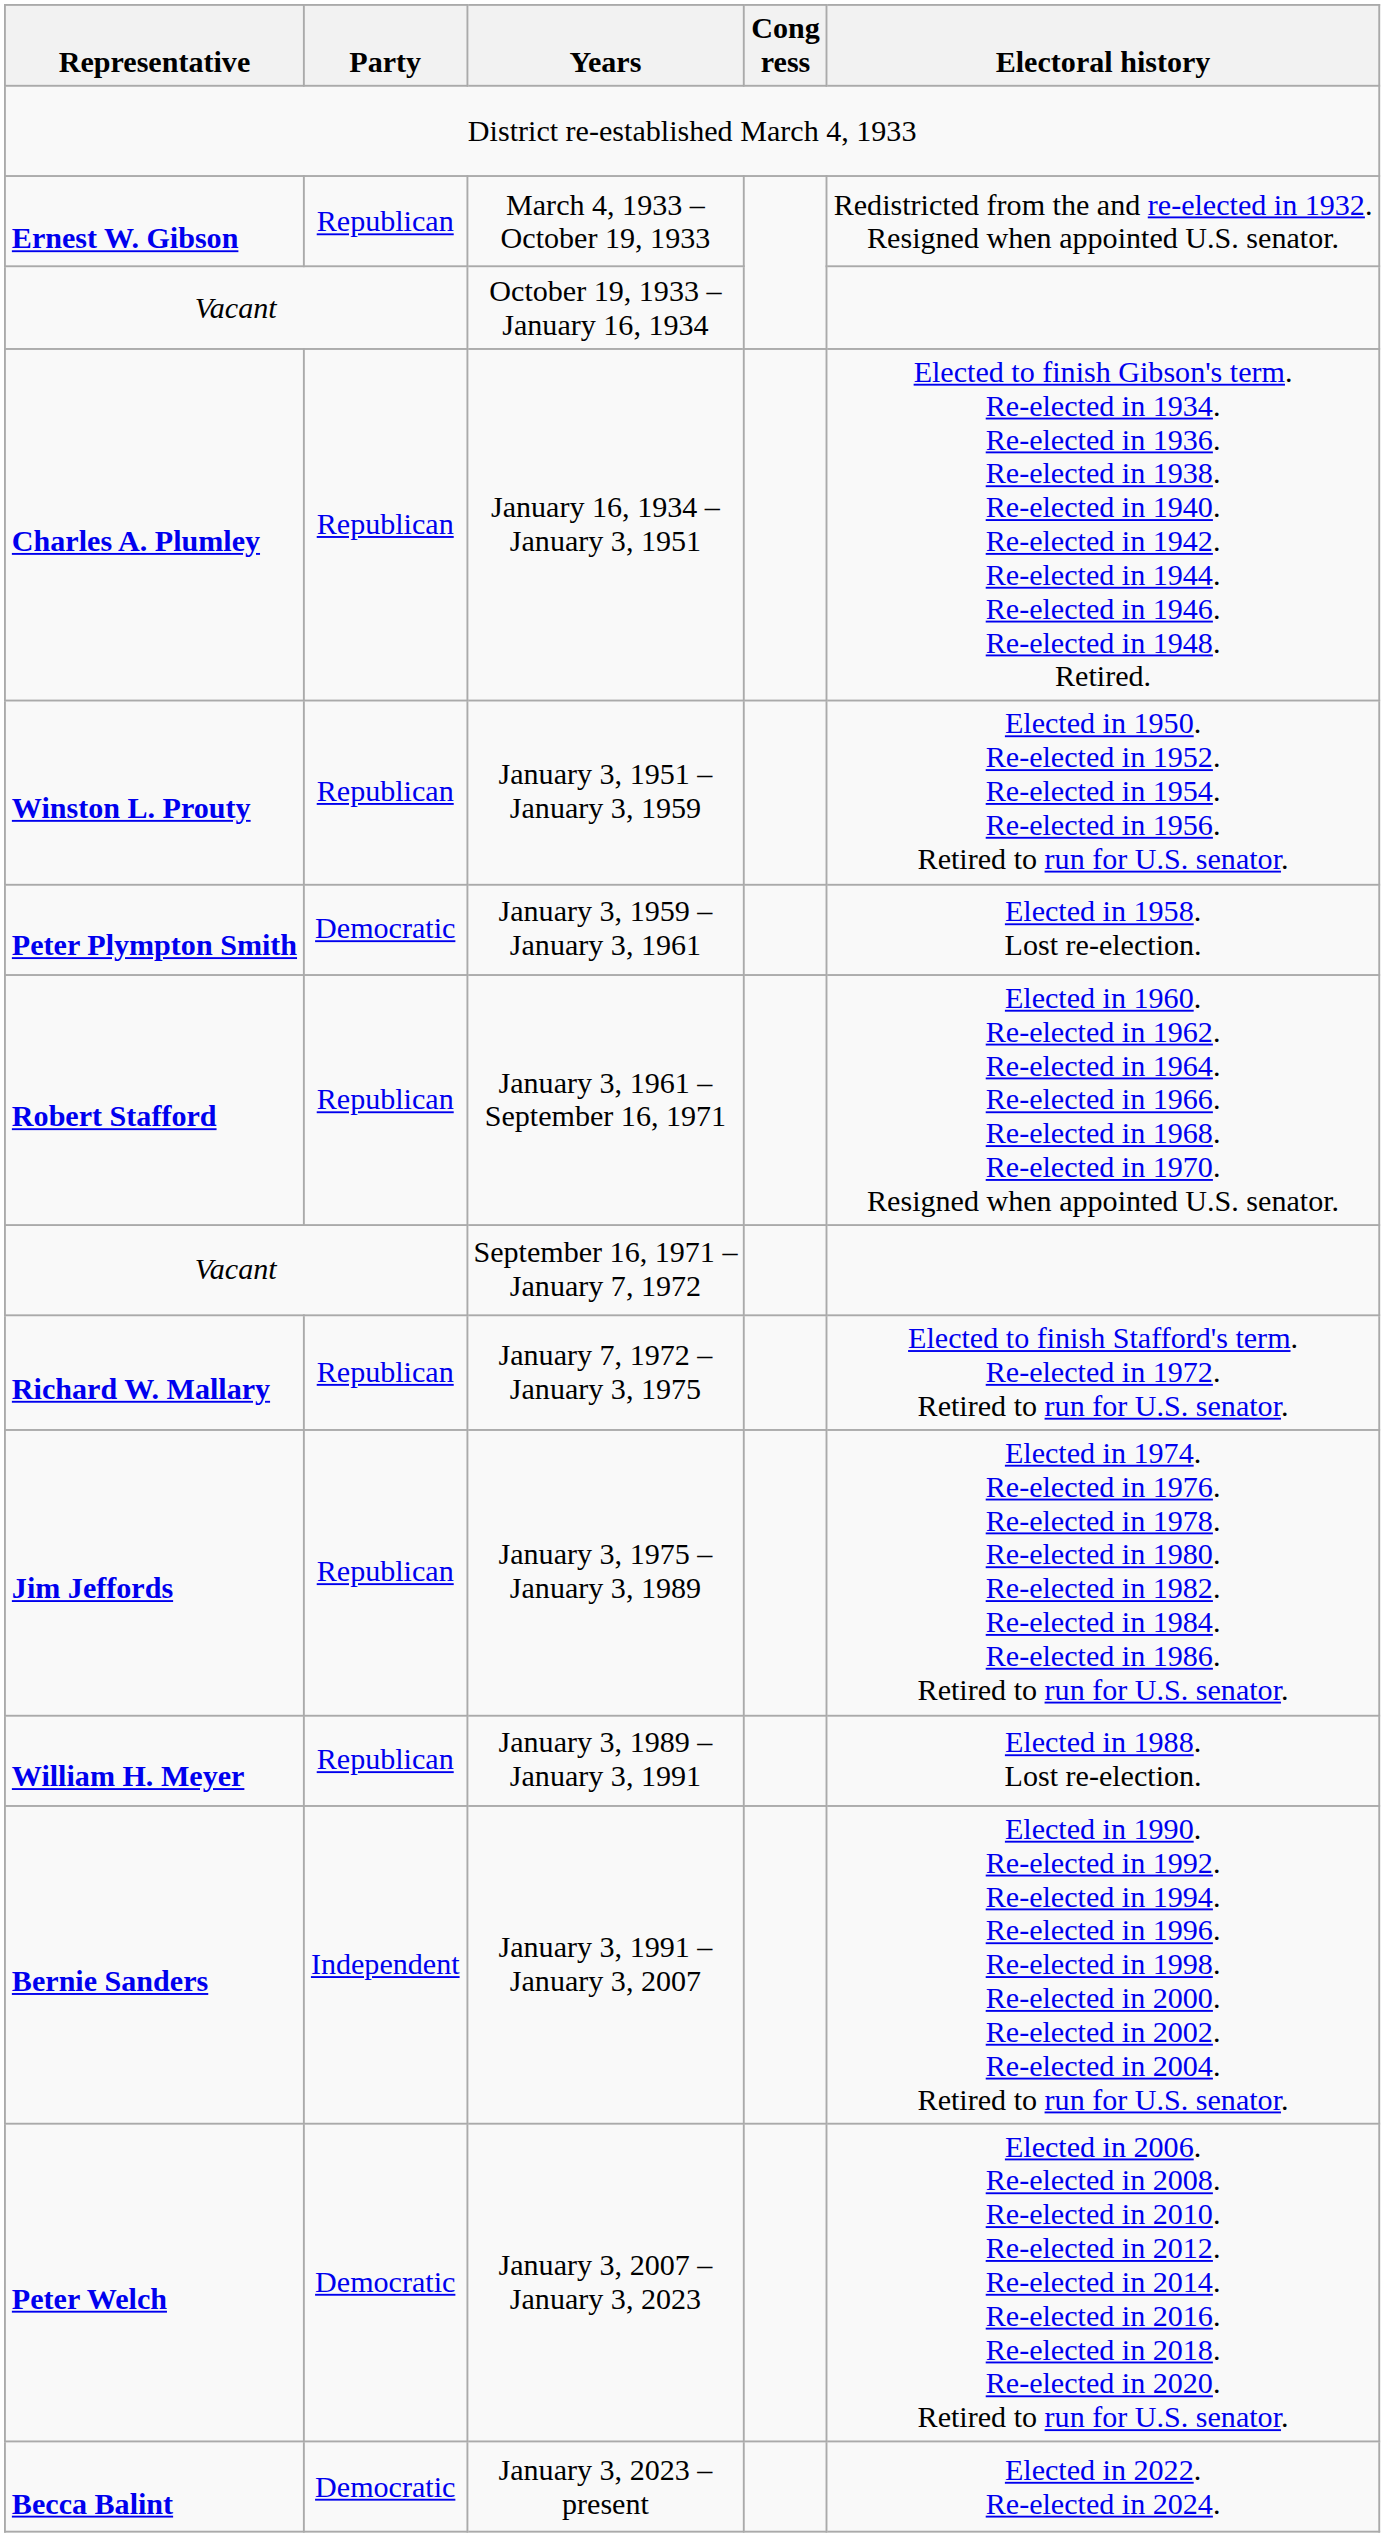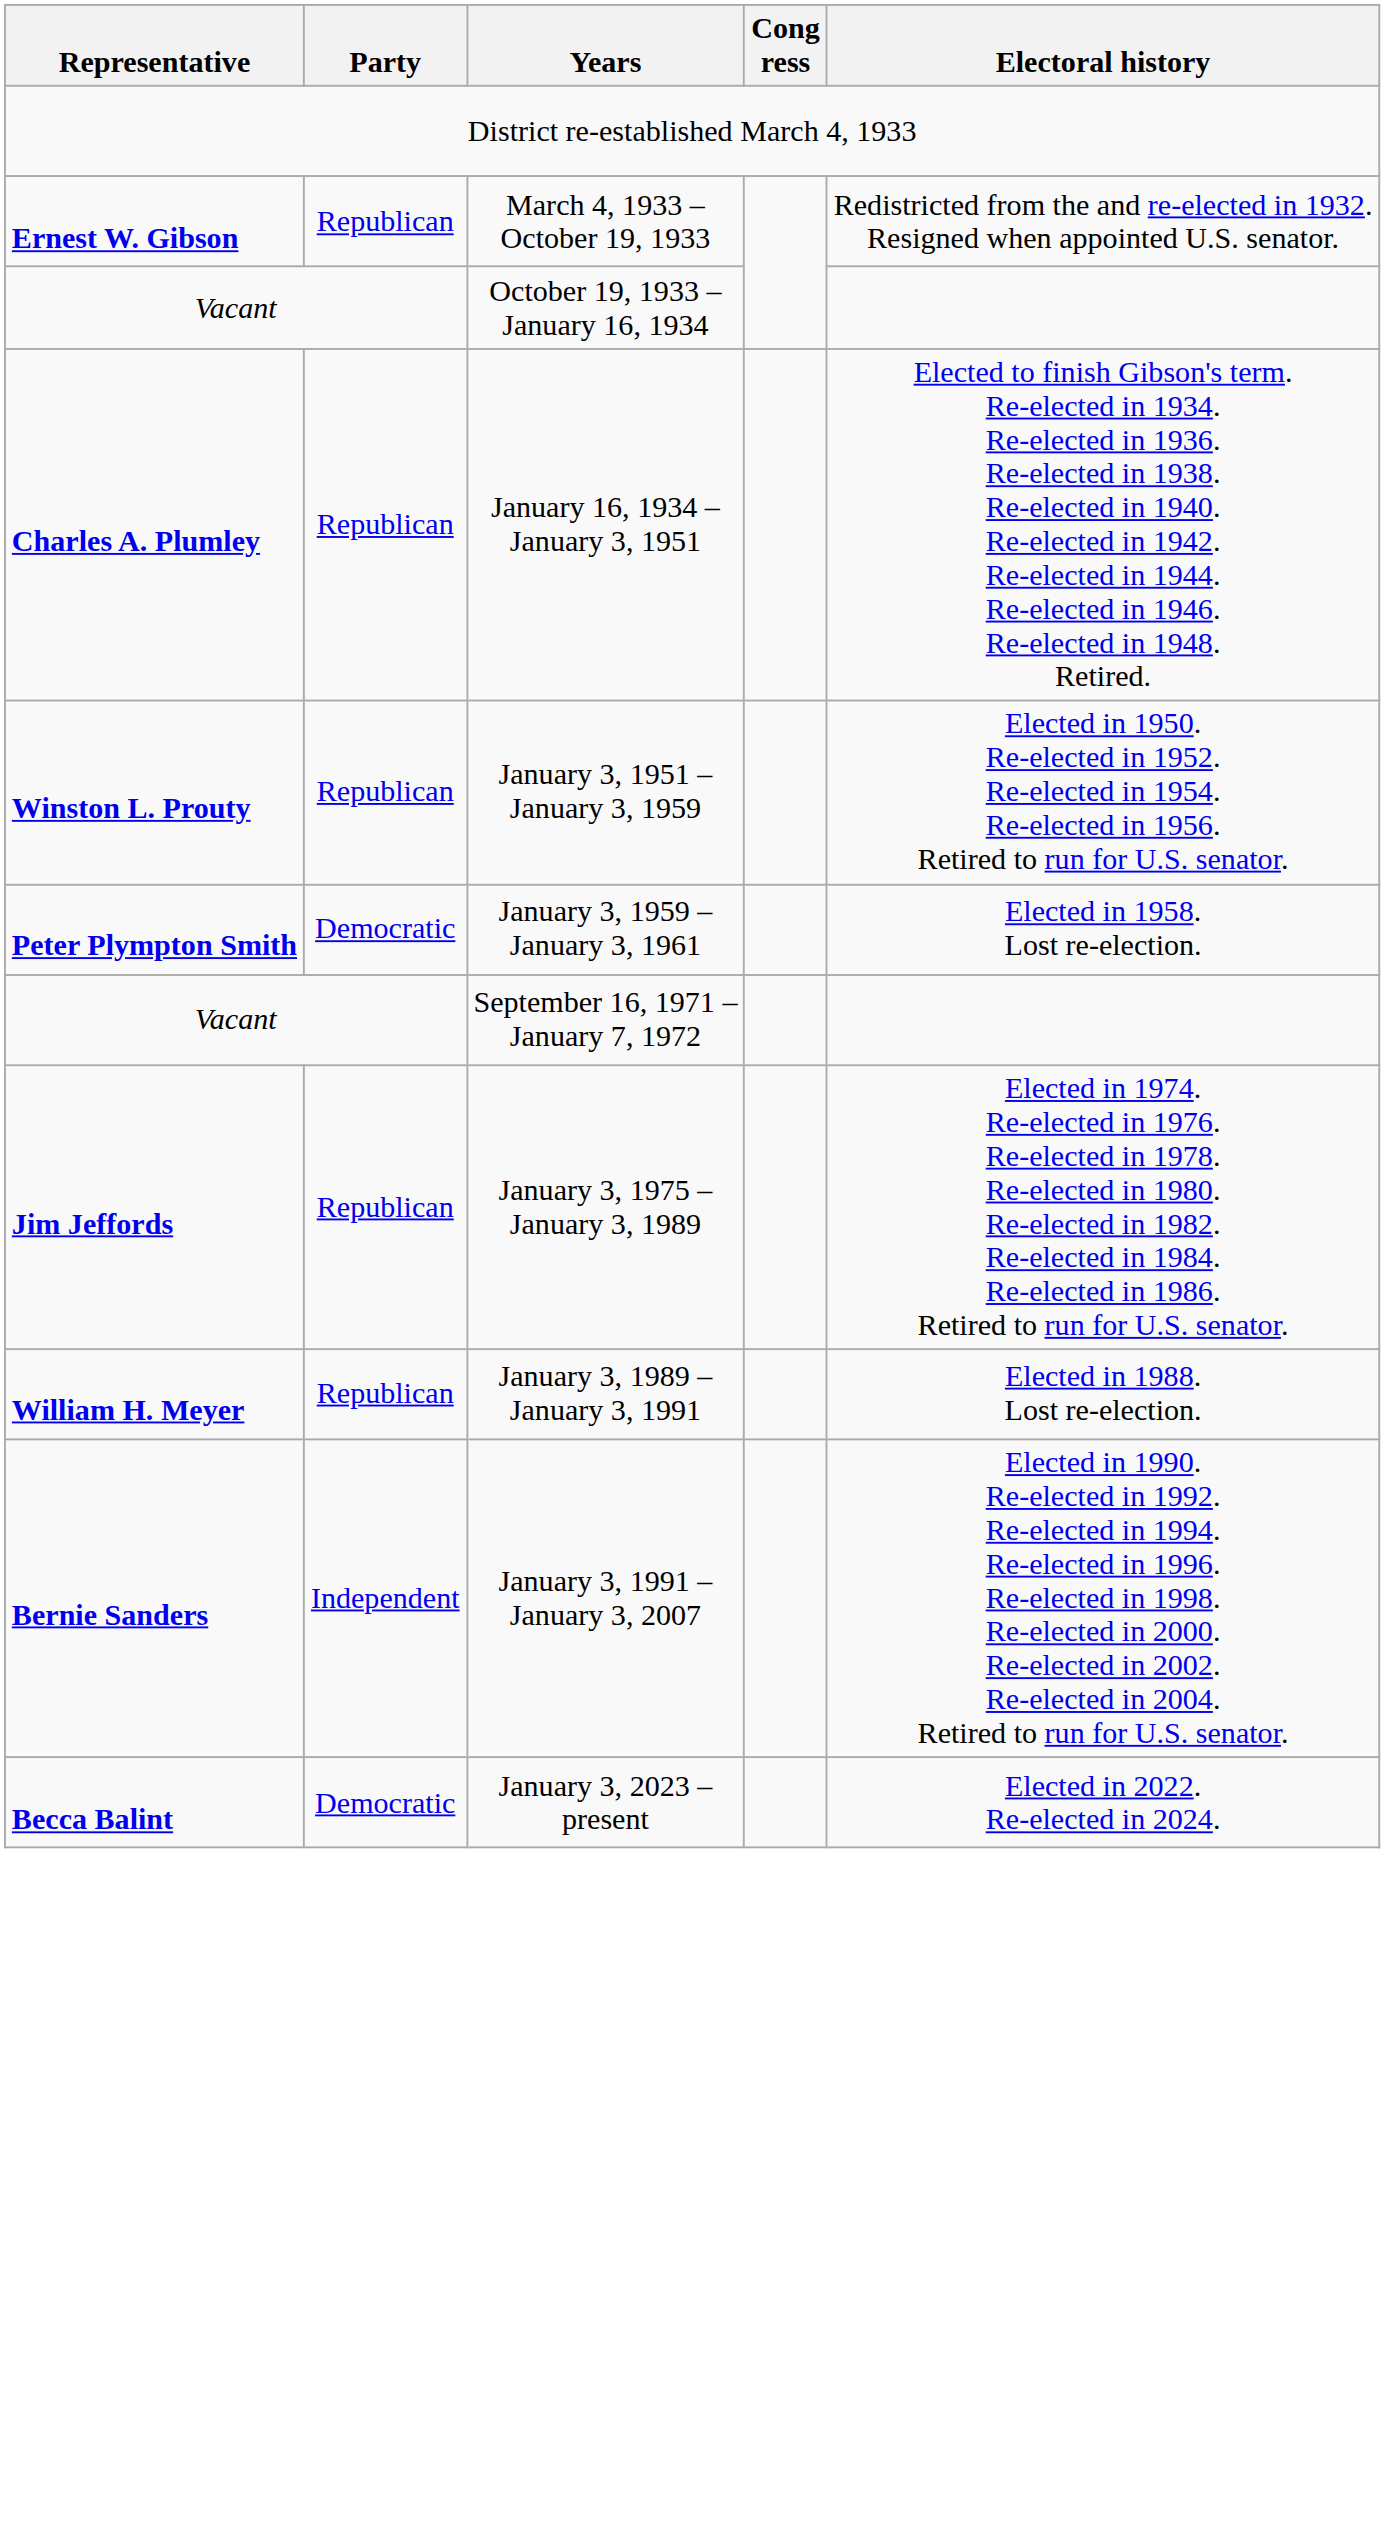- row: (605, 1099)
- row: (605, 1372)
- row: (605, 2282)
